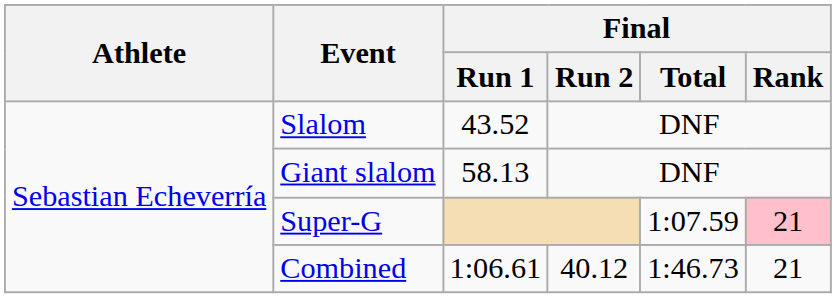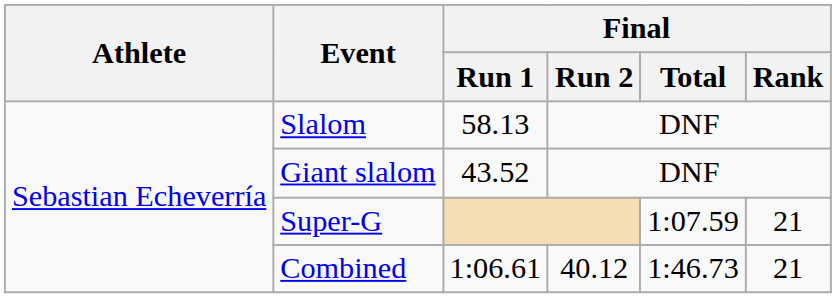(495, 124) 43.52 -> (495, 124) 58.13
(495, 172) 58.13 -> (495, 172) 43.52
(788, 220) pink background -> (788, 220) no background
